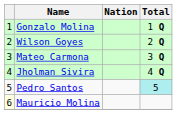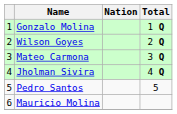(156, 87) paleturquoise background -> (156, 87) no background
(9, 102) lightyellow background -> (9, 102) no background
